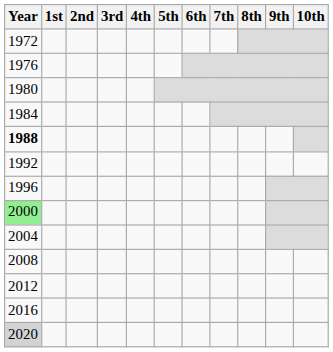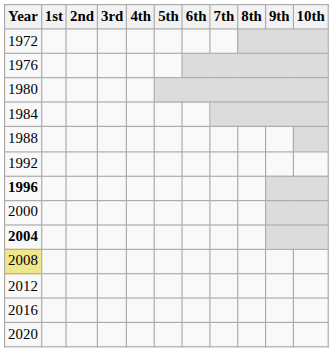(23, 138) bold -> (23, 138) normal
(23, 187) normal -> (23, 187) bold
(23, 212) lightgreen background -> (23, 212) no background
(23, 236) normal -> (23, 236) bold
(23, 261) no background -> (23, 261) khaki background
(23, 334) lightgrey background -> (23, 334) no background
